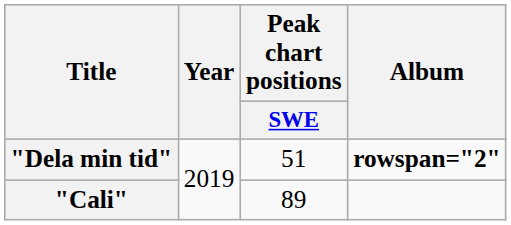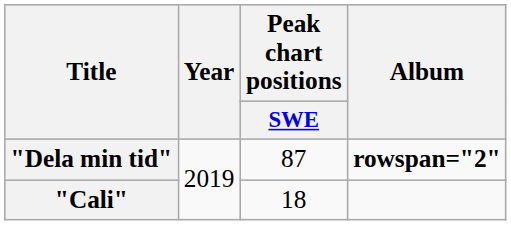(294, 159) 51 -> (294, 159) 87
(294, 199) 89 -> (294, 199) 18
